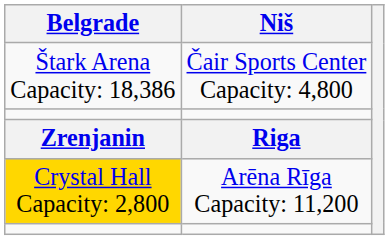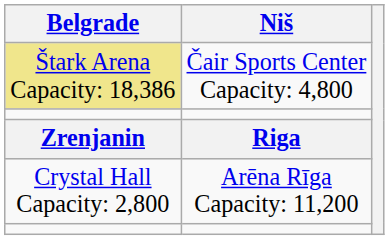(93, 75) no background -> (93, 75) khaki background
(93, 190) gold background -> (93, 190) no background
